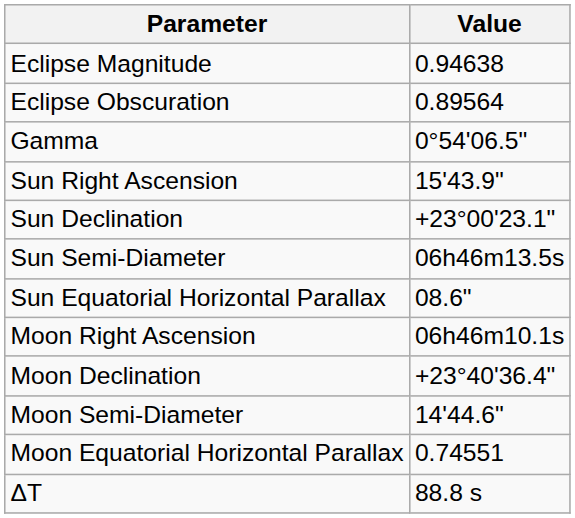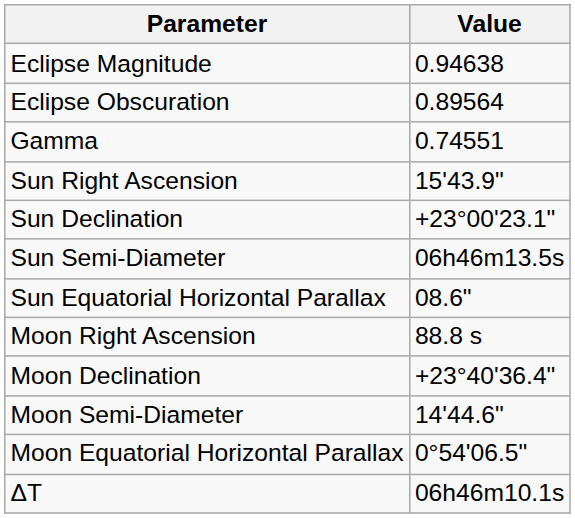(471, 141) 0°54'06.5" -> (459, 141) 0.74551
(490, 336) 06h46m10.1s -> (448, 336) 88.8 s
(459, 453) 0.74551 -> (471, 453) 0°54'06.5"
(448, 492) 88.8 s -> (490, 492) 06h46m10.1s
